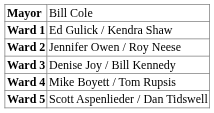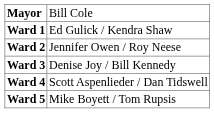(113, 82) Mike Boyett / Tom Rupsis -> (128, 82) Scott Aspenlieder / Dan Tidswell
(128, 99) Scott Aspenlieder / Dan Tidswell -> (113, 99) Mike Boyett / Tom Rupsis
